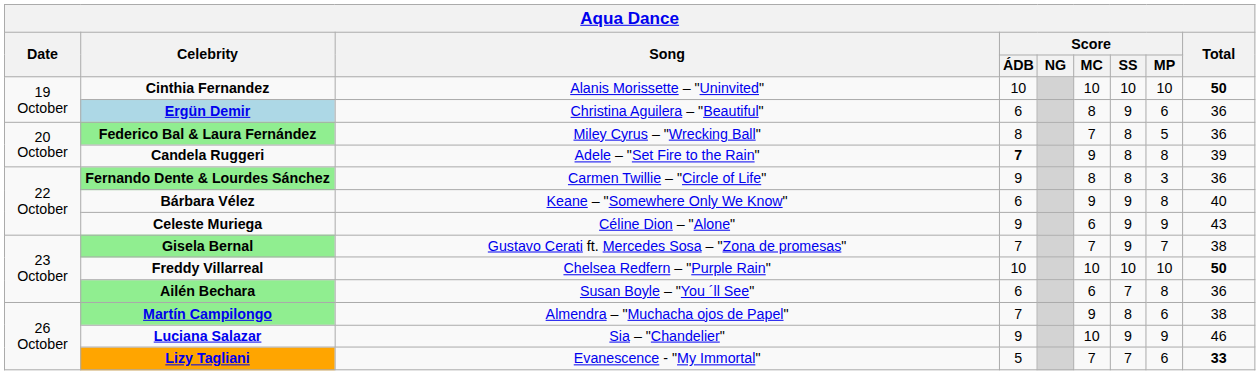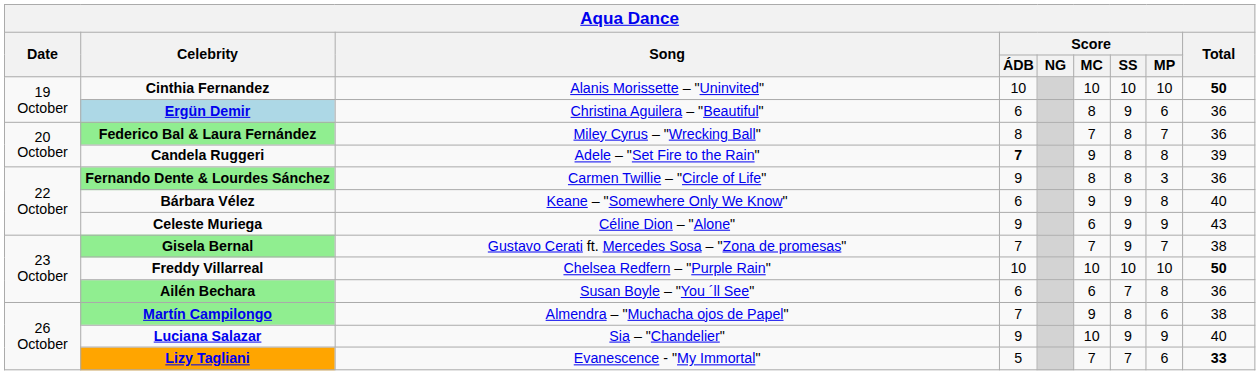(1164, 134) 5 -> (1164, 134) 7
(1219, 336) 46 -> (1219, 336) 40
